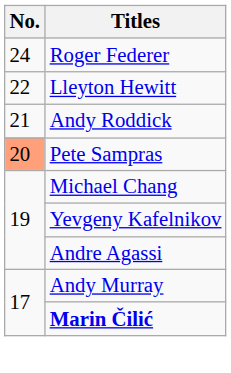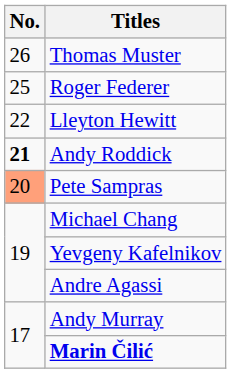+ row: (115, 54)
(20, 54) 24 -> (20, 87) 25
(20, 120) normal -> (20, 153) bold
